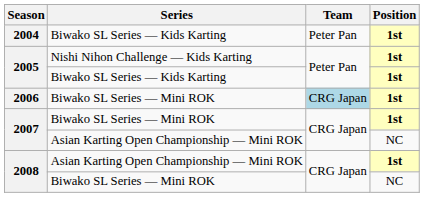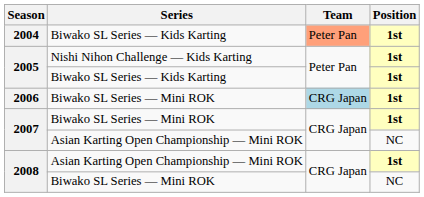(333, 35) no background -> (333, 35) lightsalmon background
